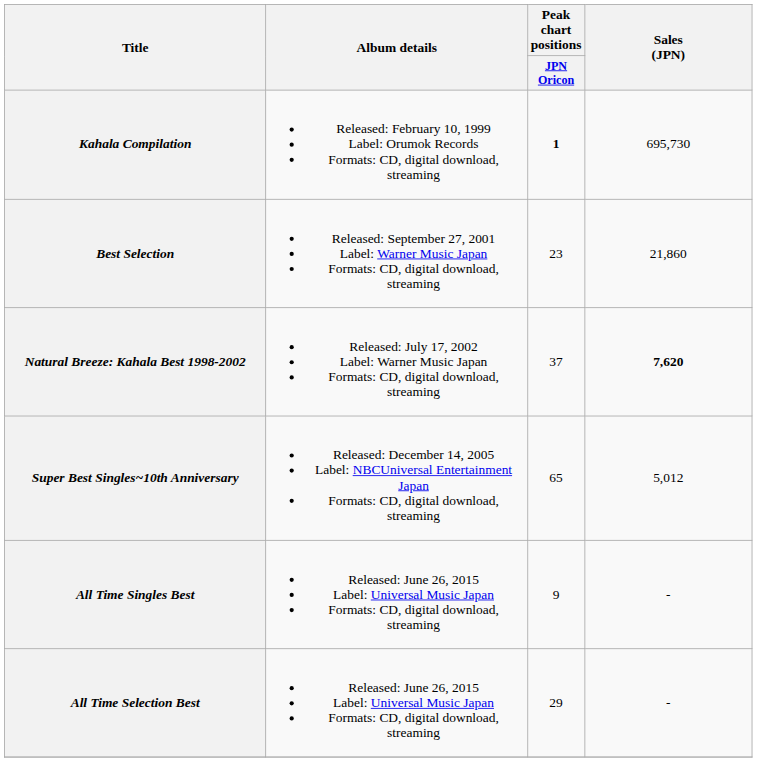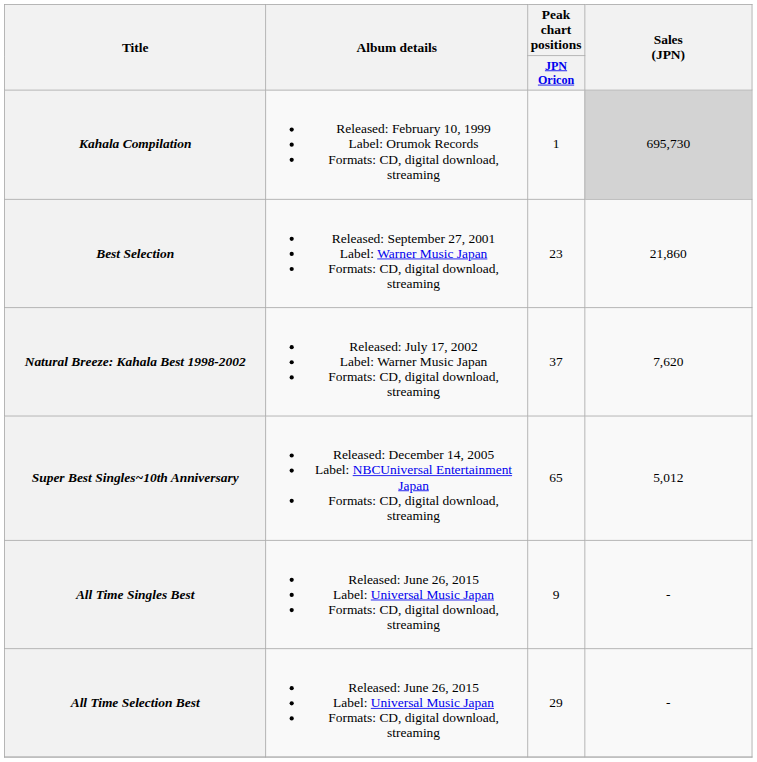(556, 144) bold -> (556, 144) normal
(668, 144) no background -> (668, 144) lightgrey background
(668, 361) bold -> (668, 361) normal
